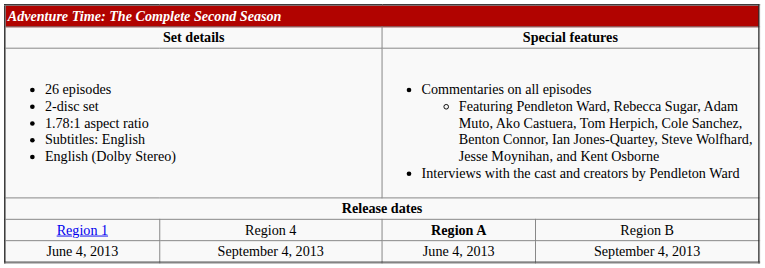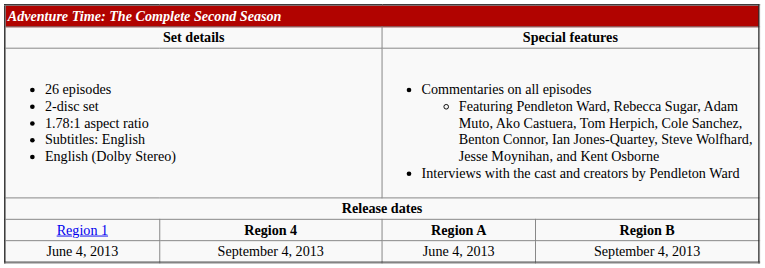(271, 230) normal -> (271, 230) bold
(647, 230) normal -> (647, 230) bold
